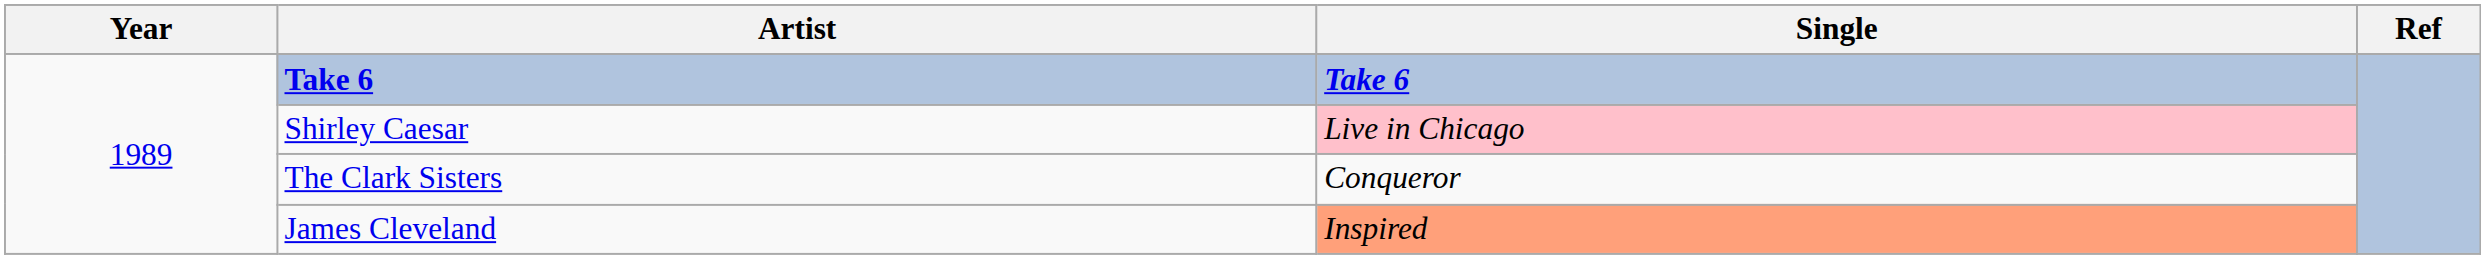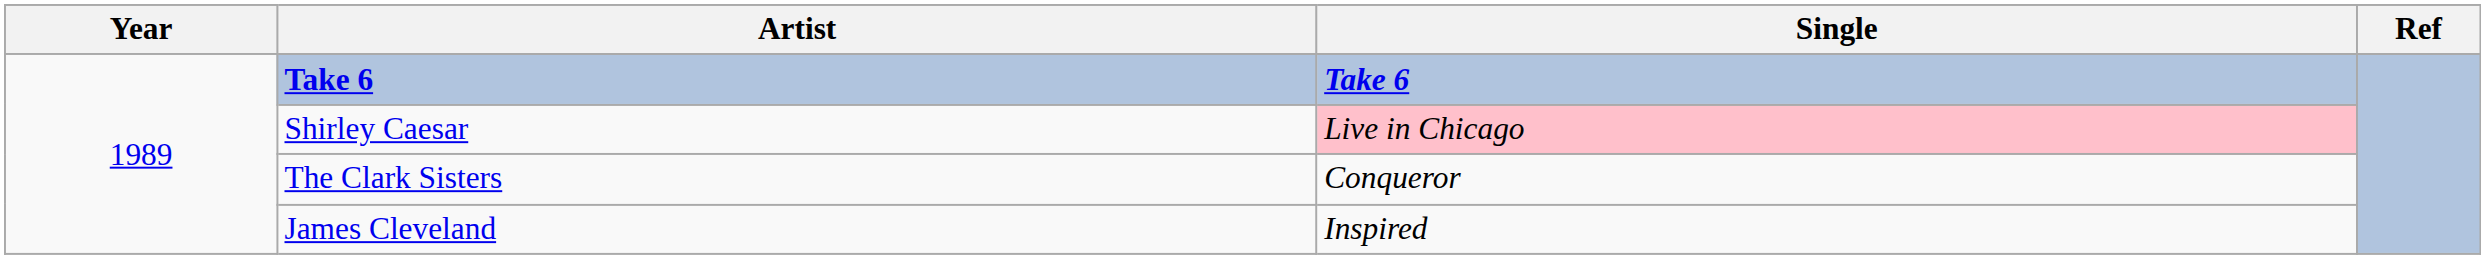(1376, 228) lightsalmon background -> (1376, 228) no background
